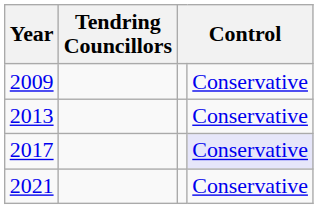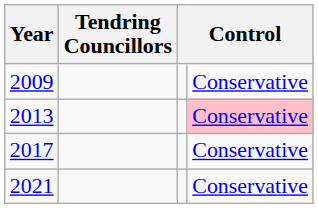(250, 116) no background -> (250, 116) pink background
(250, 150) lavender background -> (250, 150) no background
